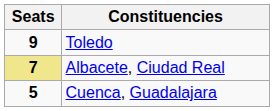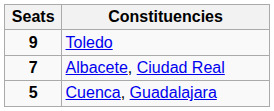(33, 67) khaki background -> (33, 67) no background
